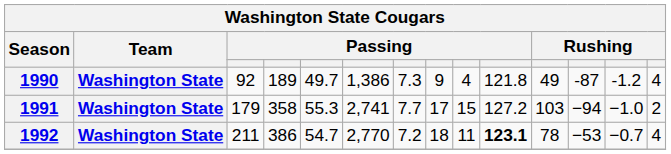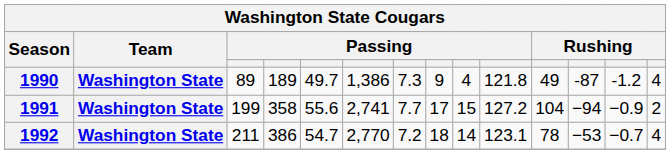(246, 80) 92 -> (246, 80) 89
(246, 108) 179 -> (246, 108) 199
(322, 108) 55.3 -> (322, 108) 55.6
(550, 108) 103 -> (550, 108) 104
(626, 108) −1.0 -> (626, 108) −0.9
(466, 135) 11 -> (466, 135) 14
(506, 135) bold -> (506, 135) normal
